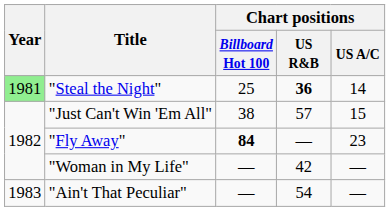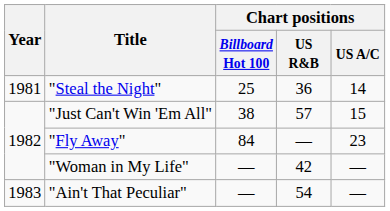(25, 88) lightgreen background -> (25, 88) no background
(304, 88) bold -> (304, 88) normal
(246, 140) bold -> (246, 140) normal
